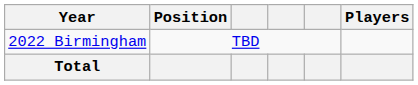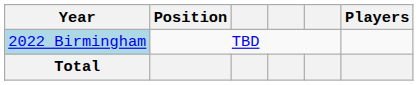(77, 42) no background -> (77, 42) lightblue background
